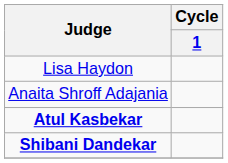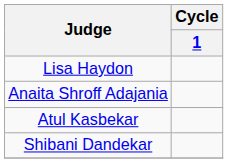(88, 119) bold -> (88, 119) normal
(88, 145) bold -> (88, 145) normal
